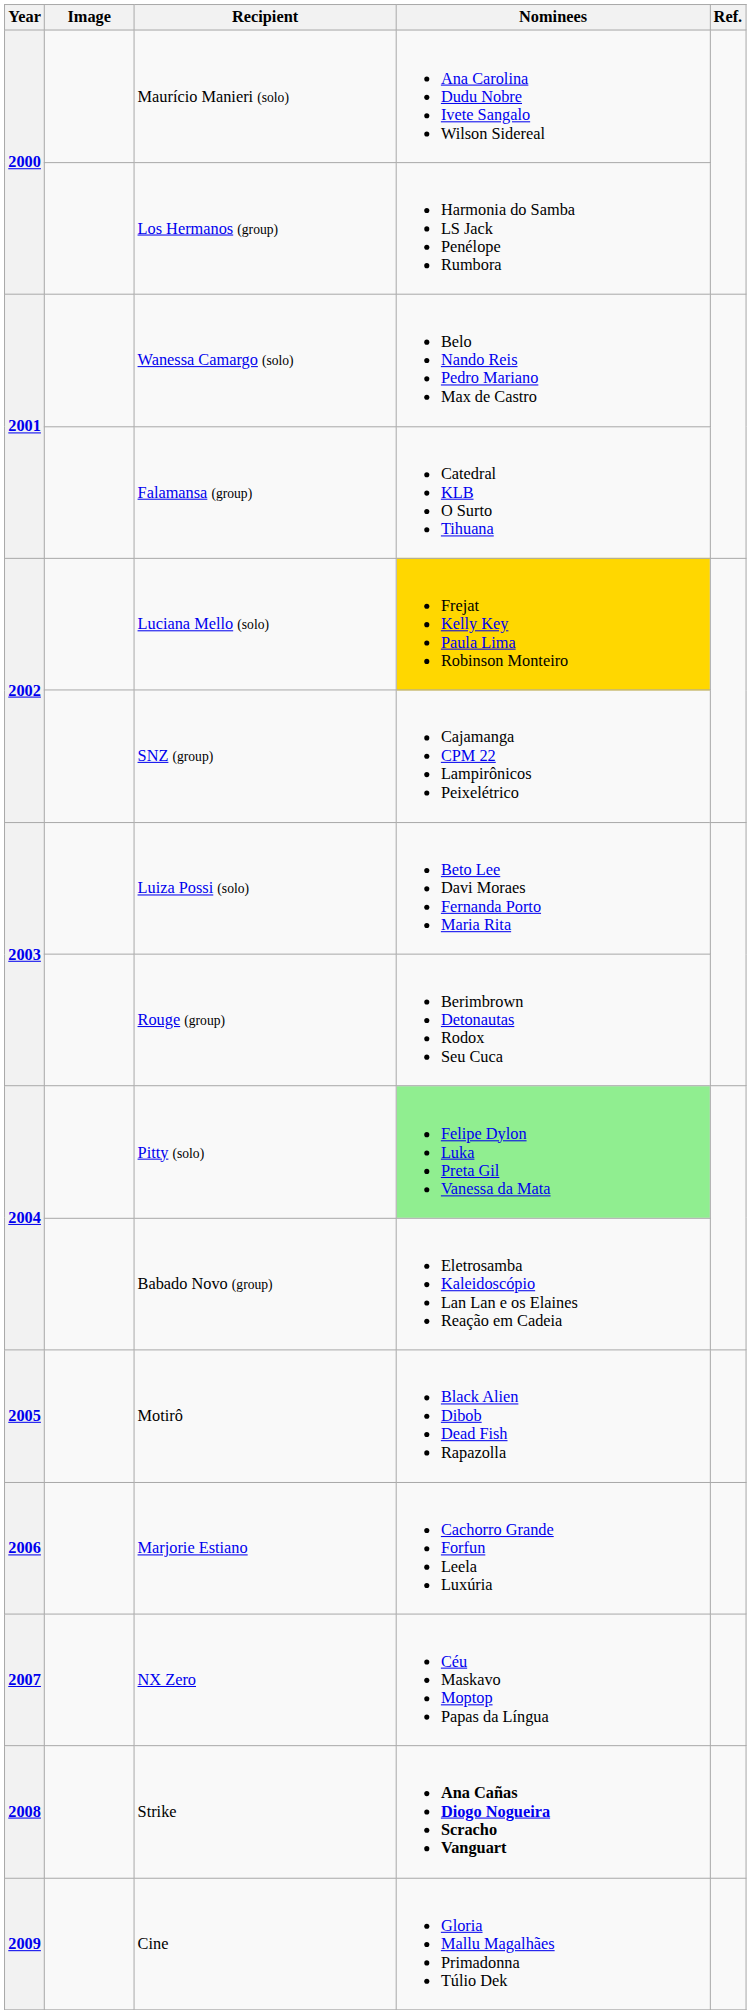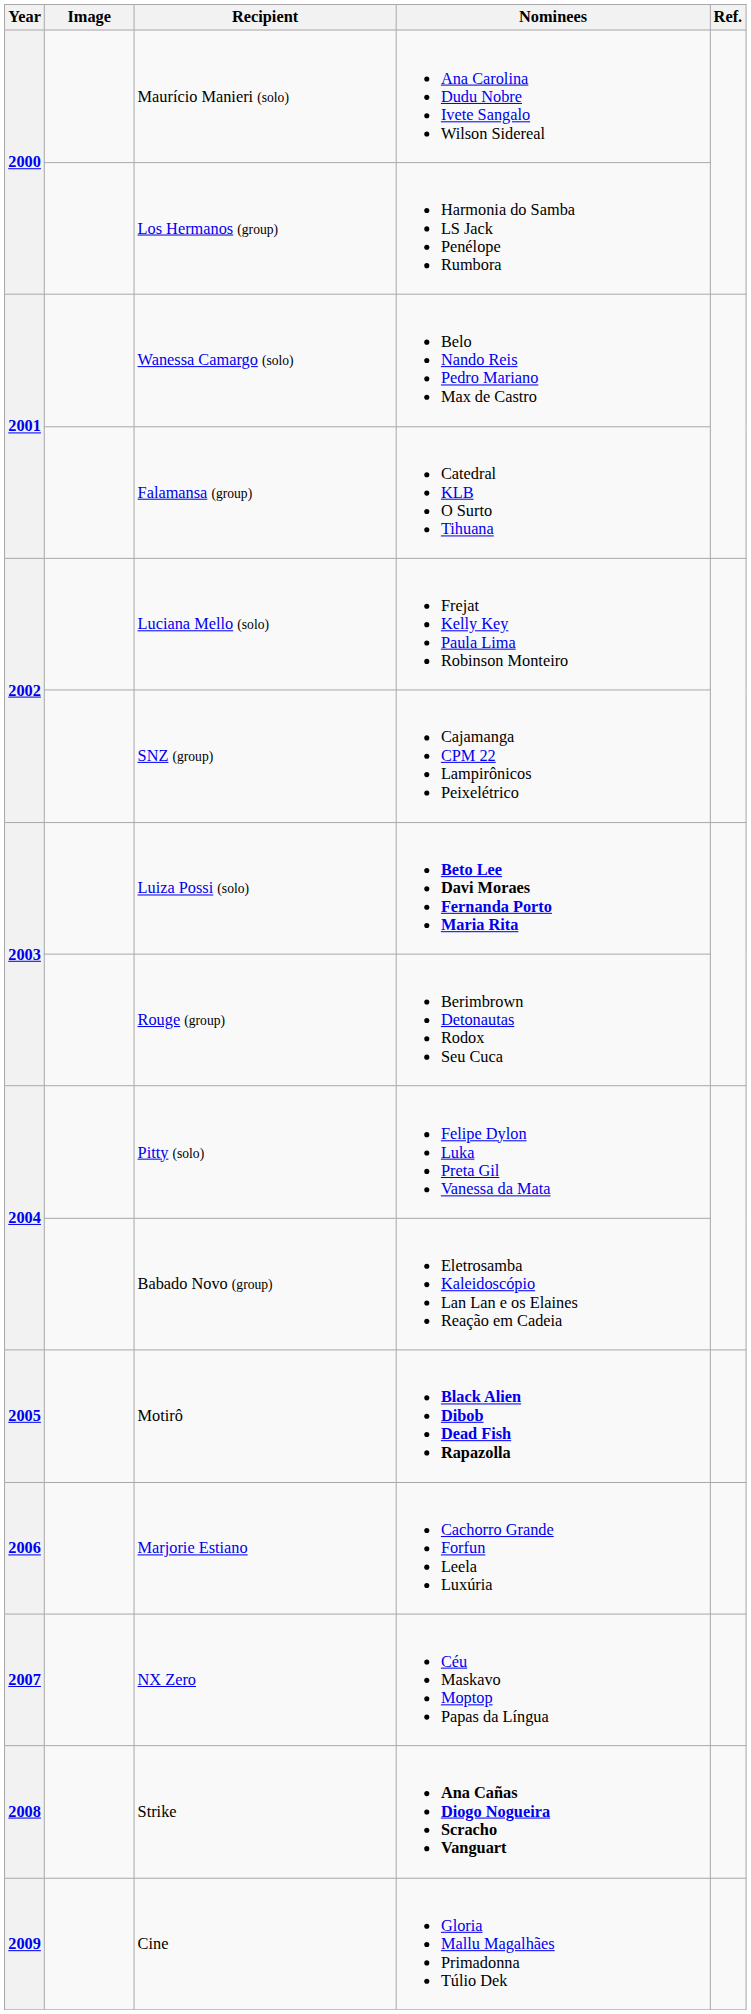(553, 633) gold background -> (553, 633) no background
(553, 897) normal -> (553, 897) bold
(553, 1161) lightgreen background -> (553, 1161) no background
(553, 1425) normal -> (553, 1425) bold
